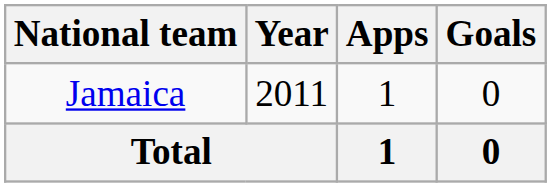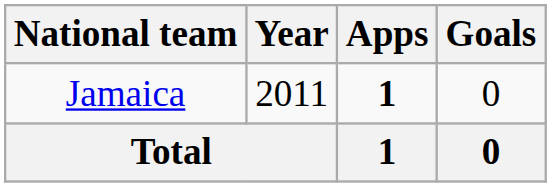(387, 92) normal -> (387, 92) bold
